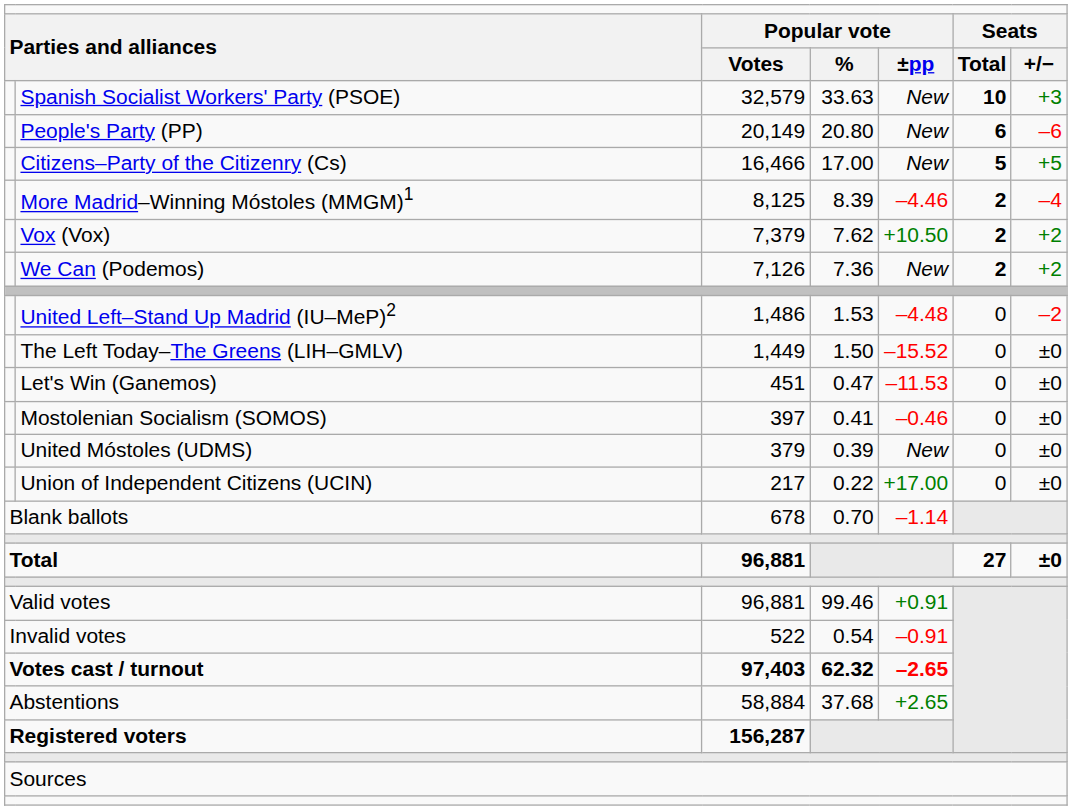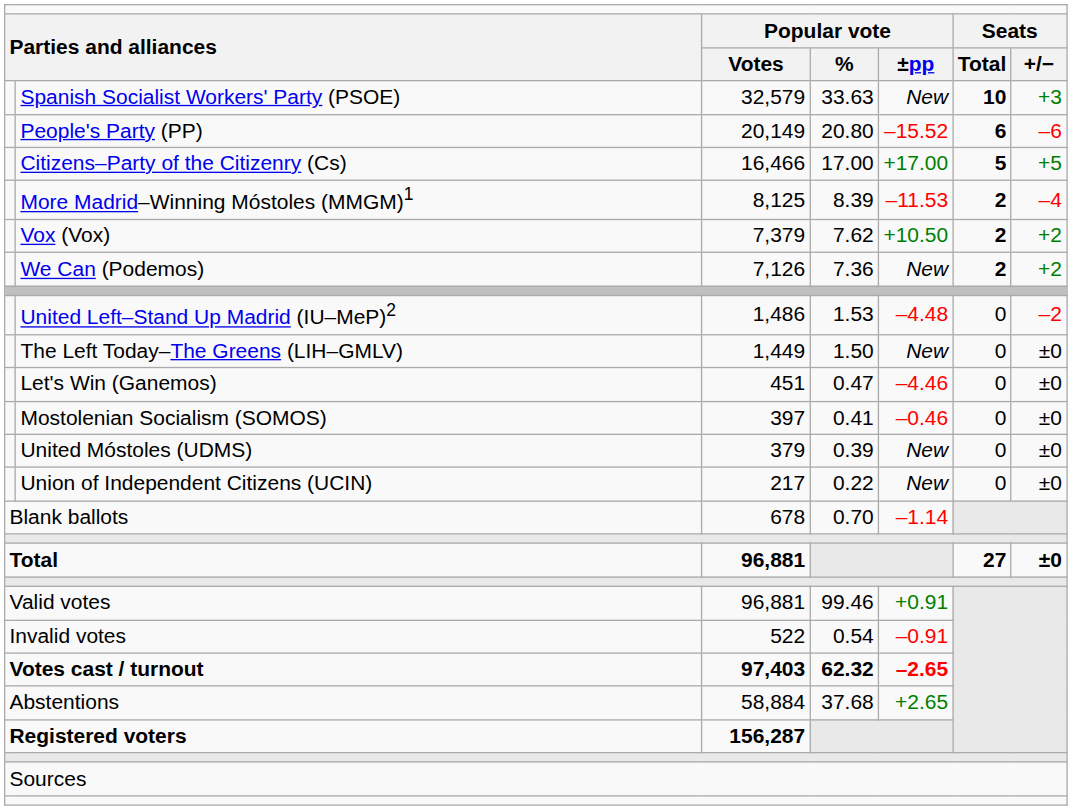(927, 130) New -> (916, 130) –15.52
(927, 163) New -> (916, 163) +17.00
(922, 199) –4.46 -> (917, 199) –11.53
(916, 350) –15.52 -> (927, 350) New
(917, 384) –11.53 -> (922, 384) –4.46
(916, 483) +17.00 -> (927, 483) New
